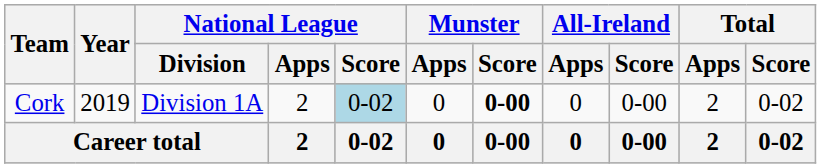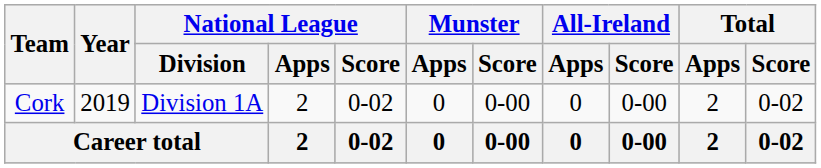(371, 102) lightblue background -> (371, 102) no background
(507, 102) bold -> (507, 102) normal
